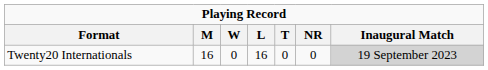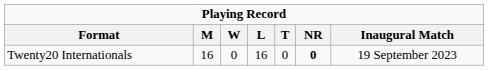(313, 55) normal -> (313, 55) bold
(407, 55) lightgrey background -> (407, 55) no background
